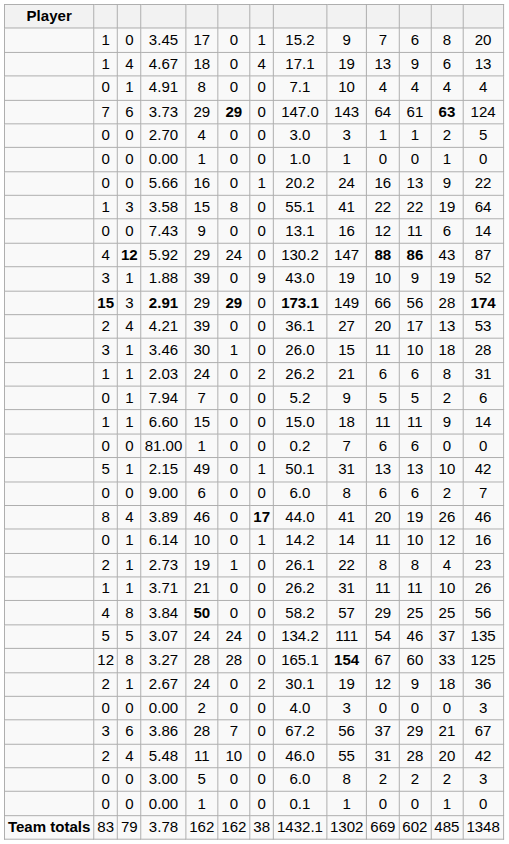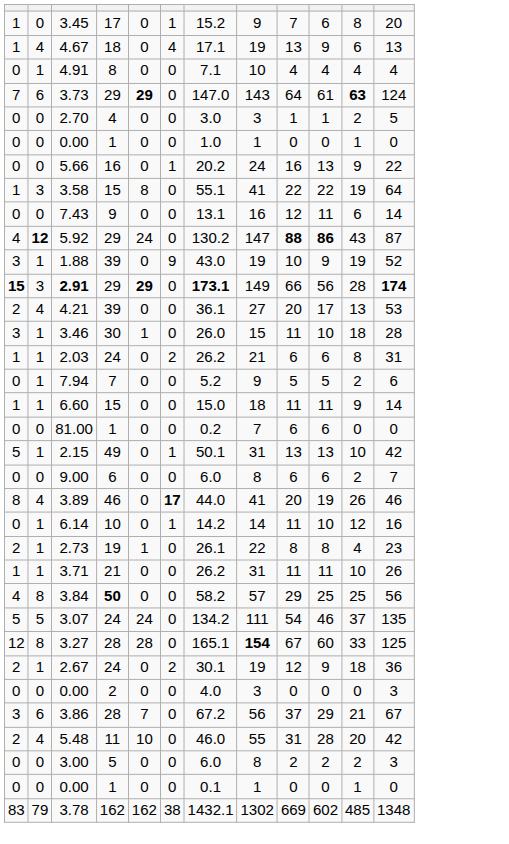- column: (49, 16)
